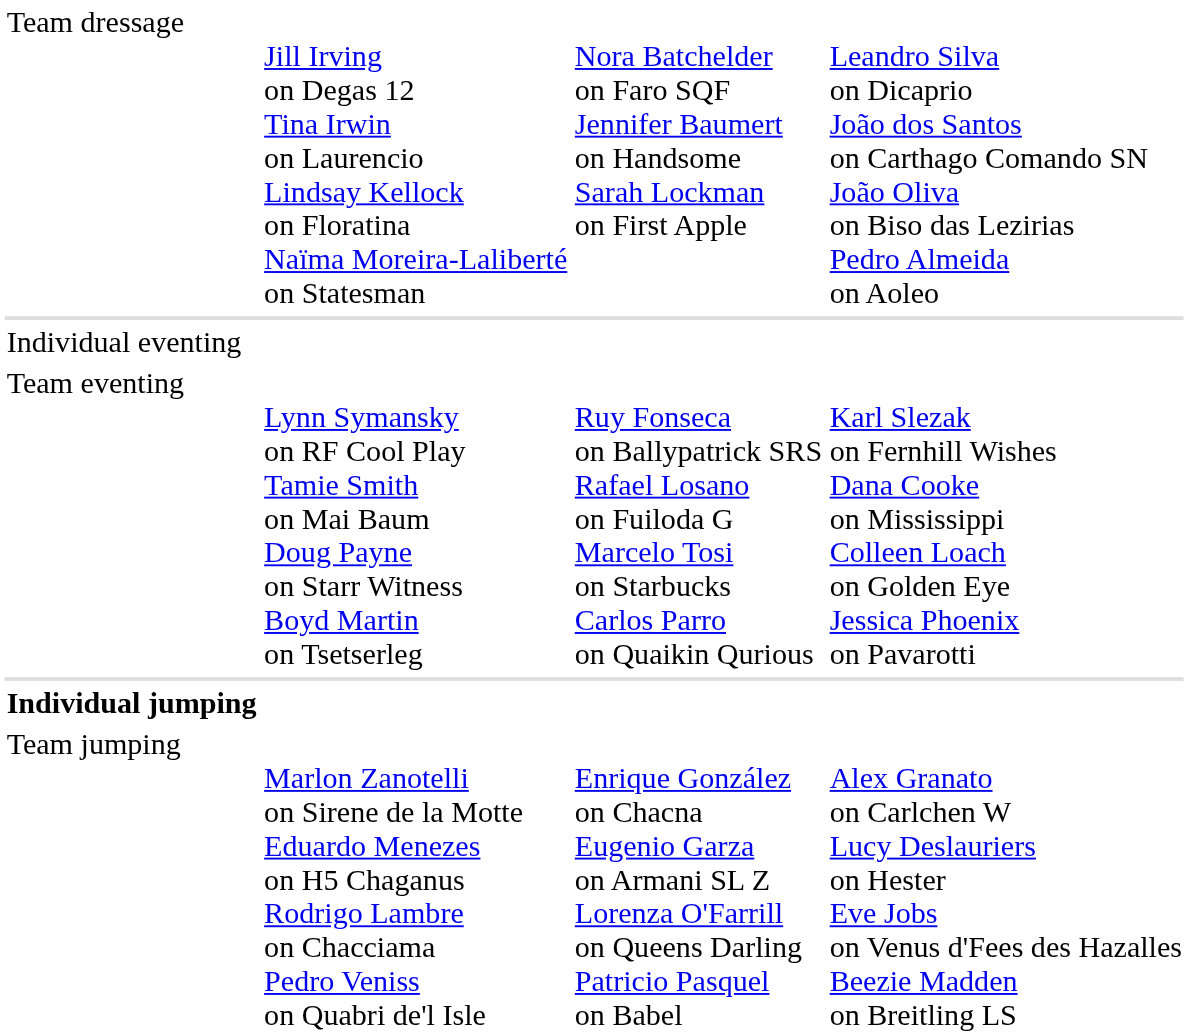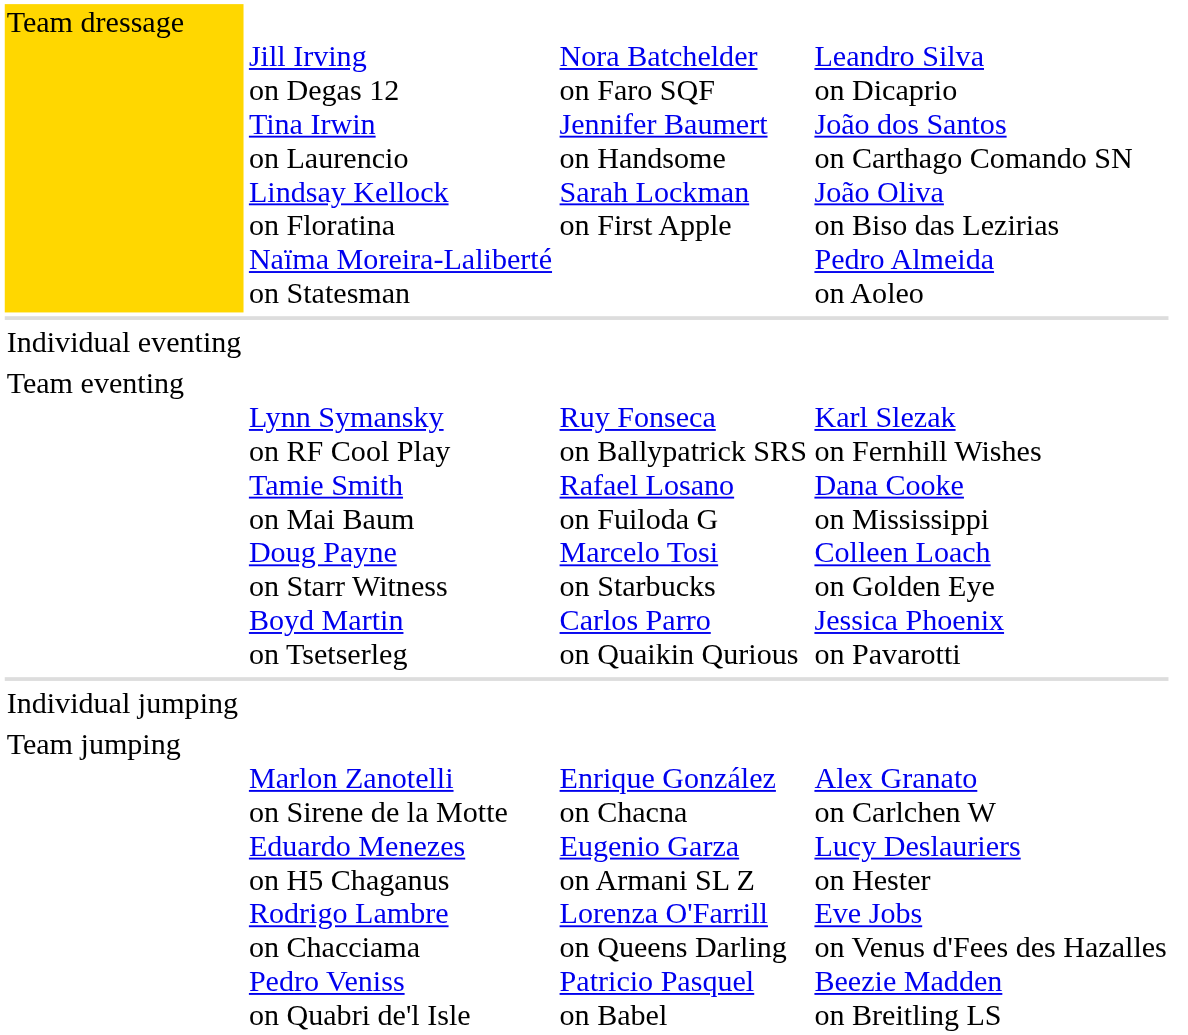(95, 22) no background -> (95, 22) gold background
(132, 703) bold -> (122, 703) normal
